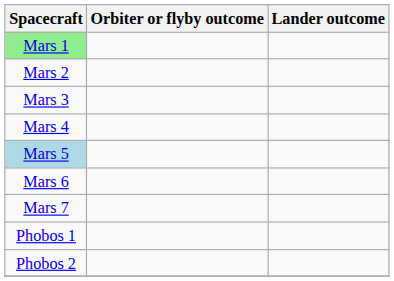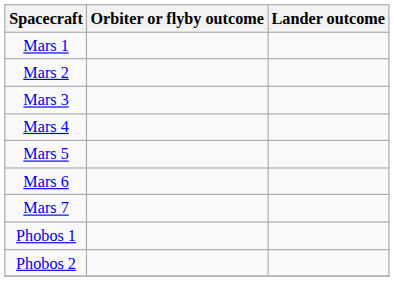(46, 45) lightgreen background -> (46, 45) no background
(46, 154) lightblue background -> (46, 154) no background
